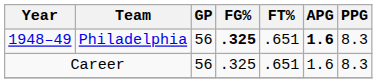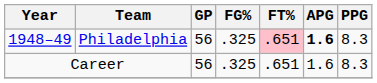(238, 41) bold -> (238, 41) normal
(281, 41) no background -> (281, 41) pink background
